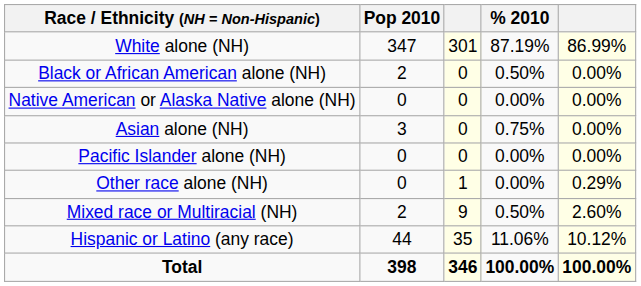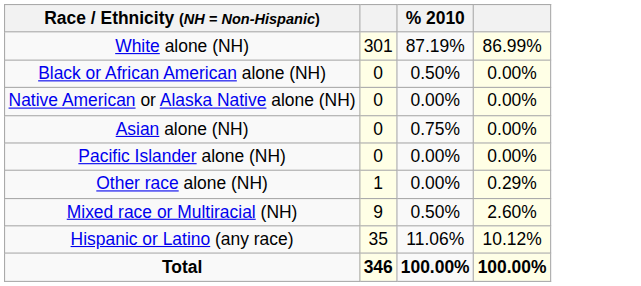- column: (402, 18)
